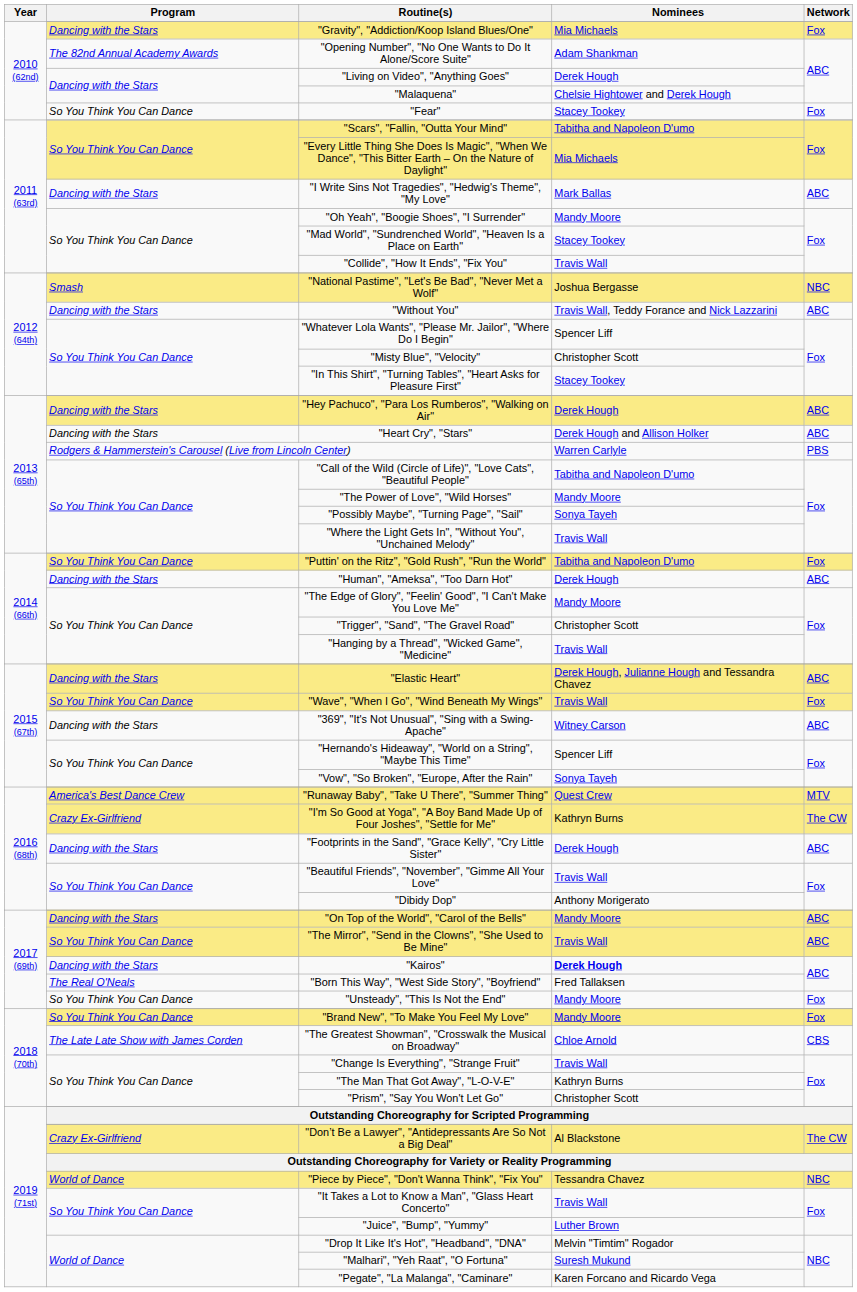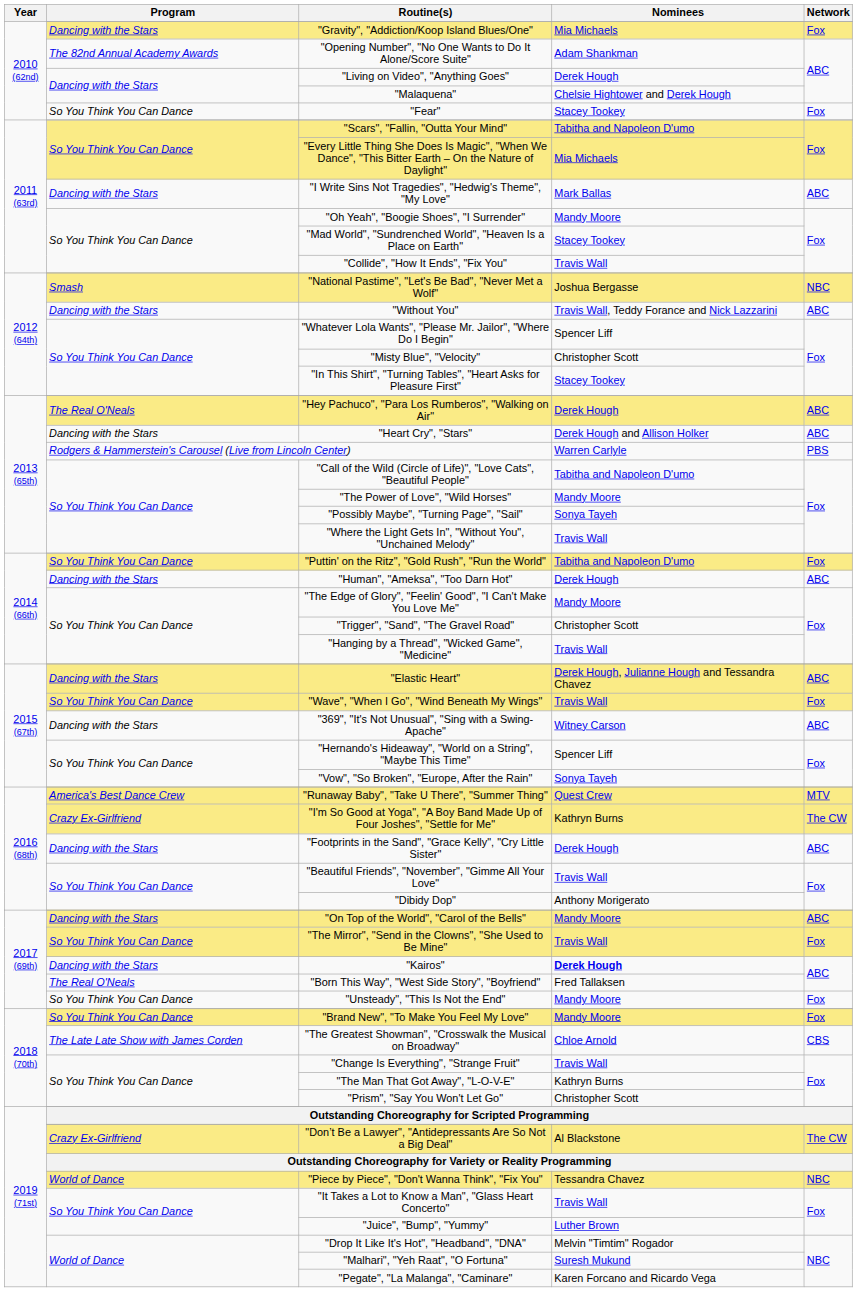(104, 410) Dancing with the Stars -> (92, 410) The Real O'Neals
(818, 942) ABC -> (816, 942) Fox
